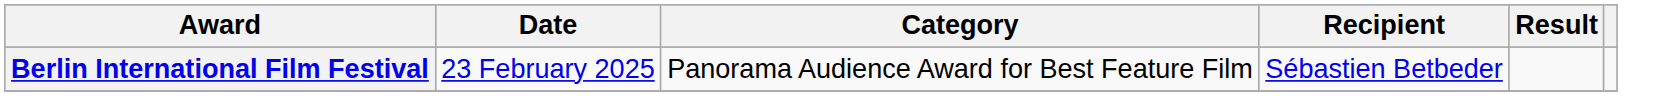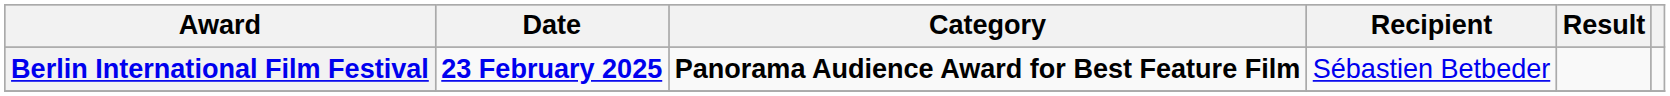(548, 68) normal -> (552, 68) bold
(960, 68) normal -> (987, 68) bold
